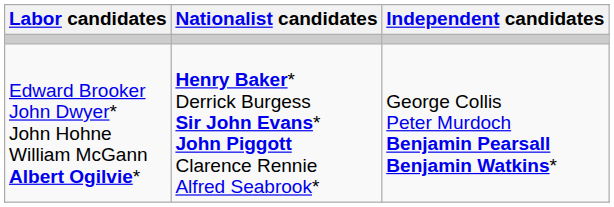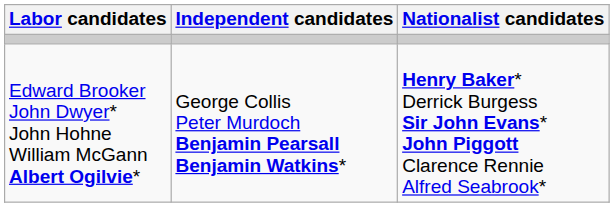columns swapped: (276, 19) <-> (495, 19)
